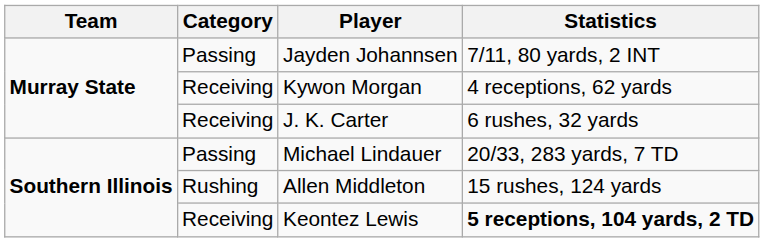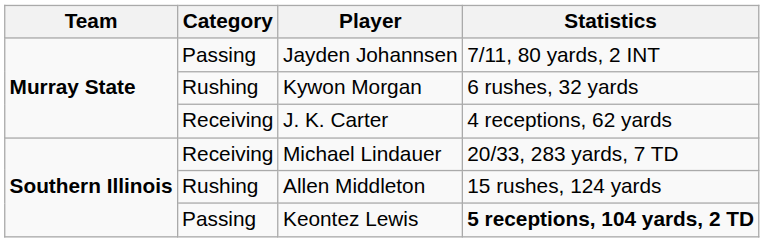(228, 87) Receiving -> (220, 87) Rushing
(570, 87) 4 receptions, 62 yards -> (553, 87) 6 rushes, 32 yards
(553, 120) 6 rushes, 32 yards -> (570, 120) 4 receptions, 62 yards
(219, 153) Passing -> (228, 153) Receiving
(228, 219) Receiving -> (219, 219) Passing
